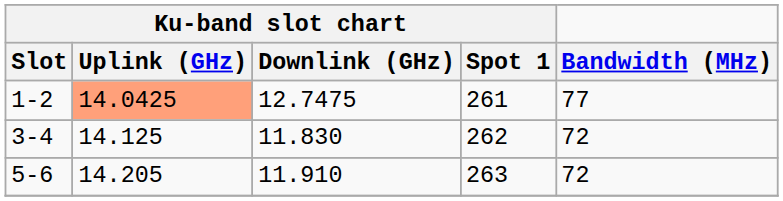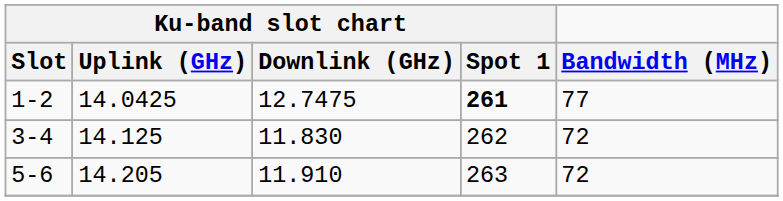(128, 100) lightsalmon background -> (128, 100) no background
(487, 100) normal -> (487, 100) bold
